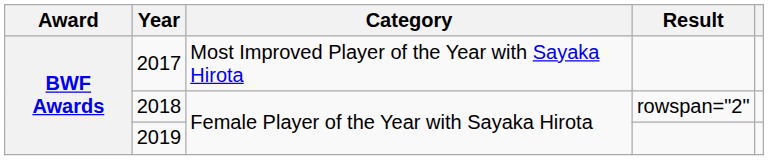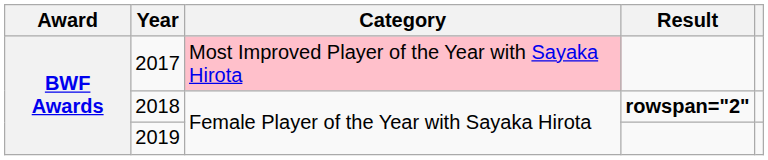(395, 63) no background -> (394, 63) pink background
(693, 106) normal -> (688, 106) bold
